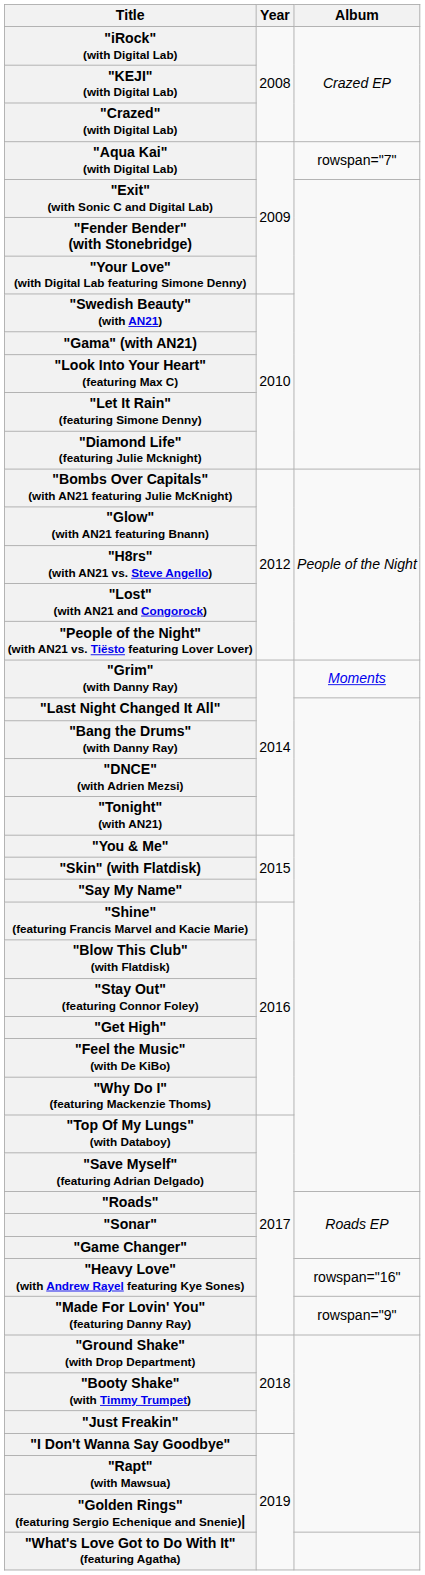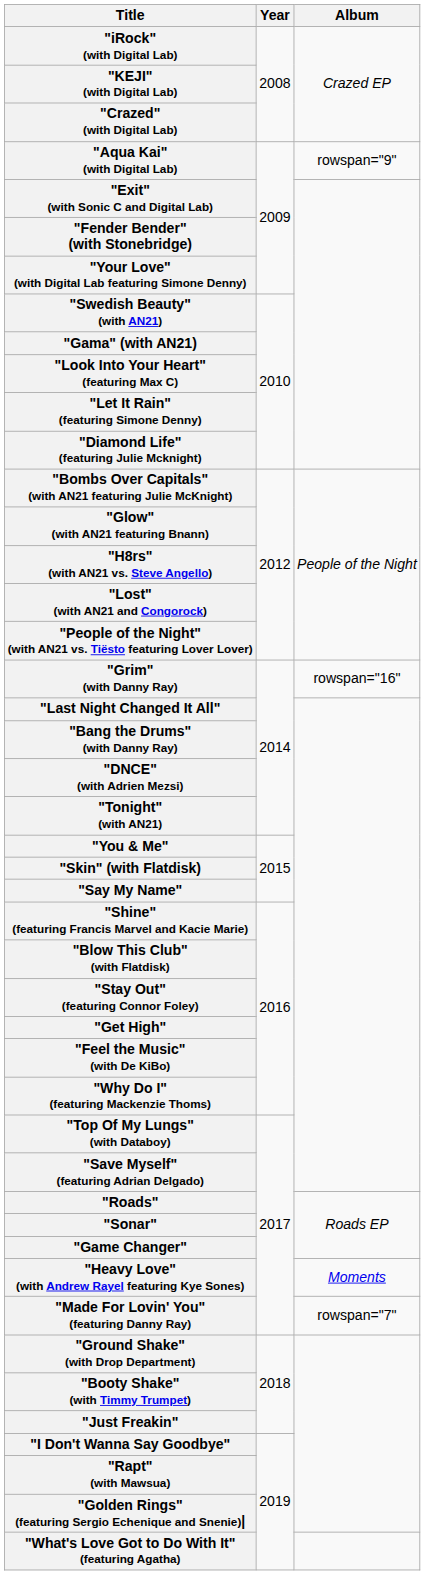(357, 160) rowspan="7" -> (357, 160) rowspan="9"
(357, 678) Moments -> (357, 678) rowspan="16"
(357, 1277) rowspan="16" -> (357, 1277) Moments
(357, 1315) rowspan="9" -> (357, 1315) rowspan="7"
